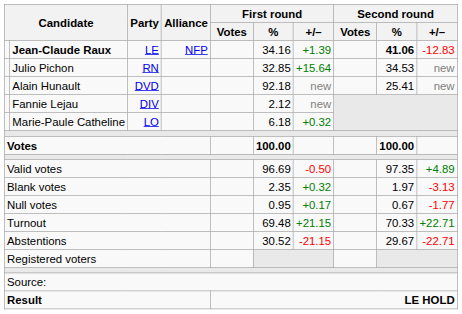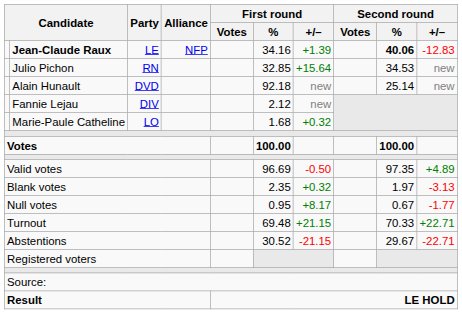(400, 50) 41.06 -> (400, 50) 40.06
(400, 86) 25.41 -> (400, 86) 25.14
(280, 122) 6.18 -> (280, 122) 1.68
(317, 205) +0.17 -> (317, 205) +8.17
